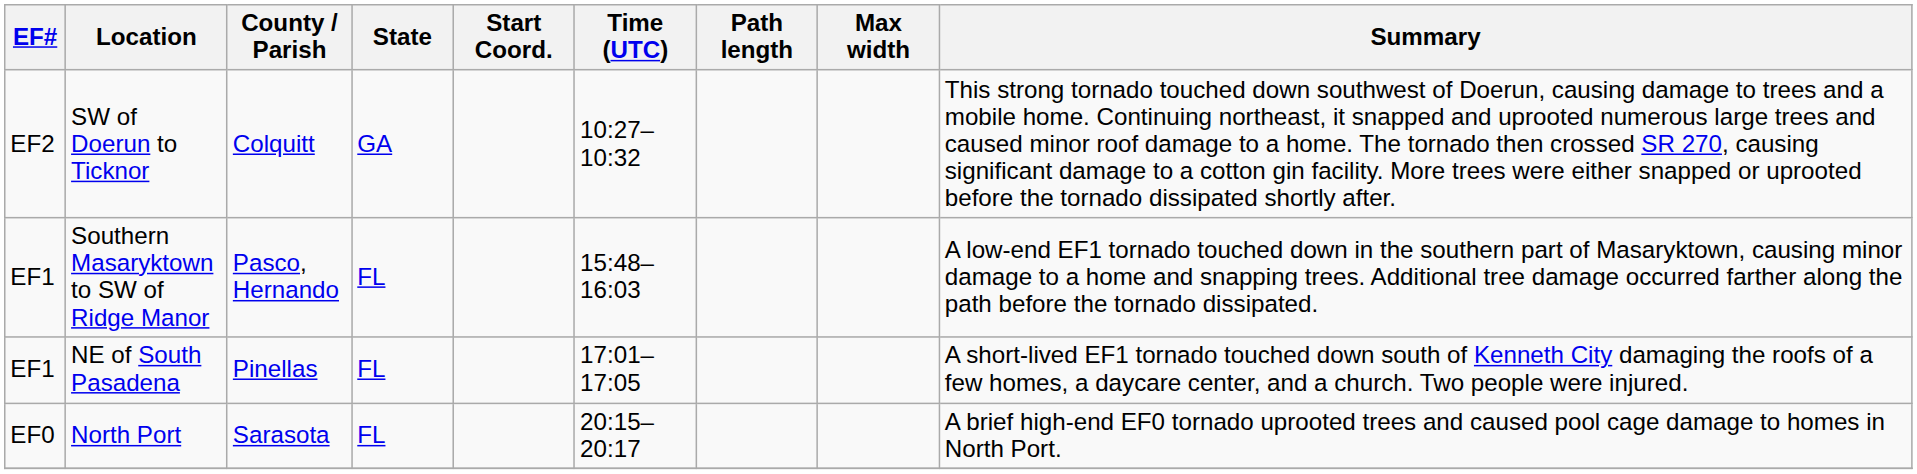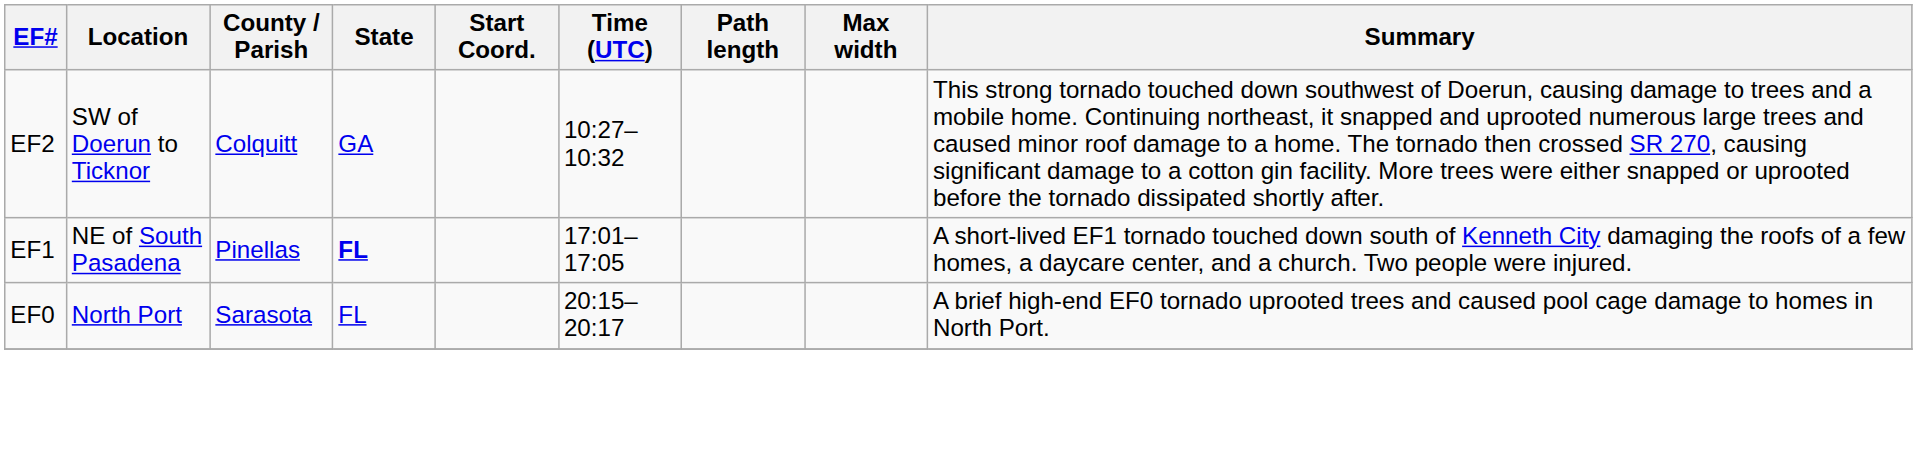- row: (142, 276)
(371, 369) normal -> (353, 249) bold
